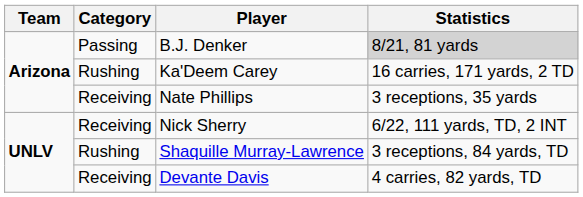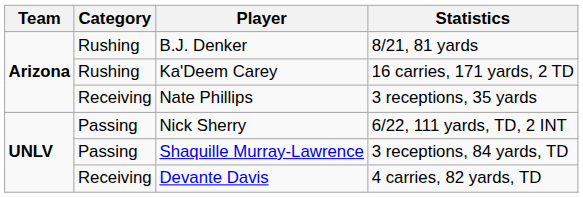(108, 45) Passing -> (109, 45) Rushing
(425, 45) lightgrey background -> (425, 45) no background
(115, 125) Receiving -> (108, 125) Passing
(109, 151) Rushing -> (108, 151) Passing
